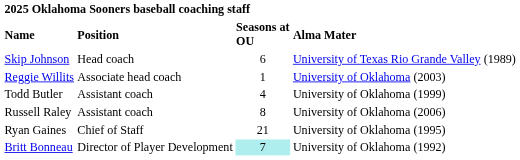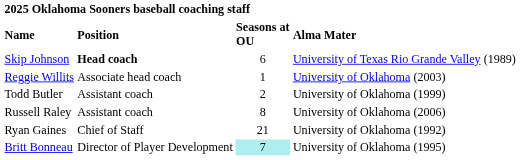(106, 59) normal -> (107, 59) bold
(263, 94) 4 -> (263, 94) 2
(369, 129) University of Oklahoma (1995) -> (369, 129) University of Oklahoma (1992)
(369, 147) University of Oklahoma (1992) -> (369, 147) University of Oklahoma (1995)
